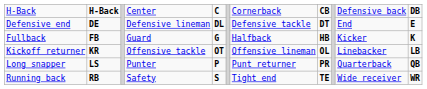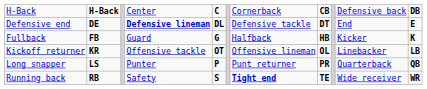(168, 24) normal -> (168, 24) bold
(254, 78) normal -> (254, 78) bold
